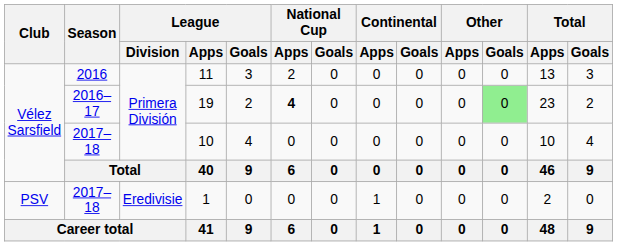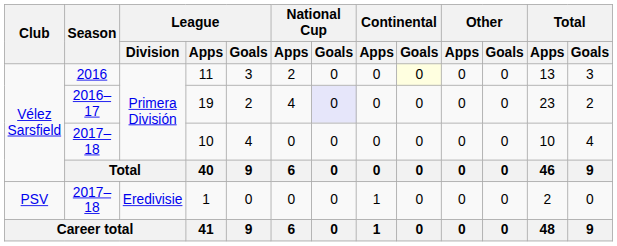(419, 74) no background -> (419, 74) lightyellow background
(291, 104) bold -> (291, 104) normal
(334, 104) no background -> (334, 104) lavender background
(505, 104) lightgreen background -> (505, 104) no background
